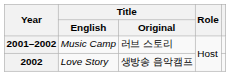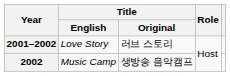(88, 44) Music Camp -> (85, 44) Love Story
(85, 62) Love Story -> (88, 62) Music Camp
